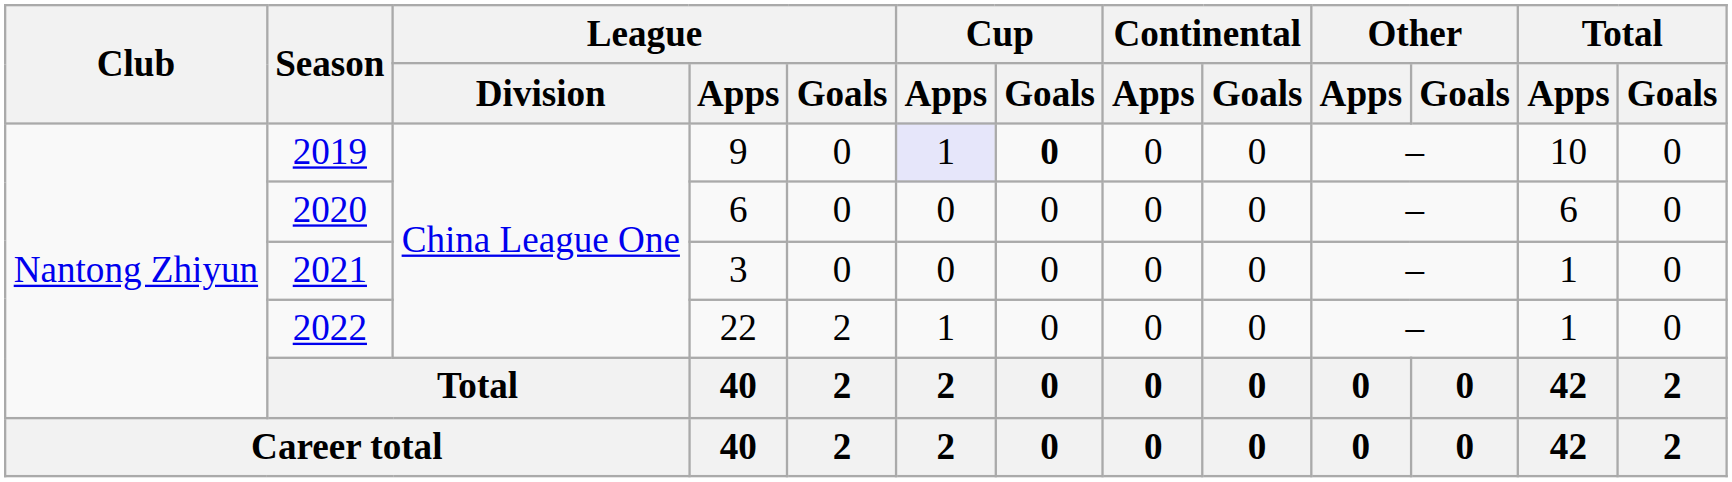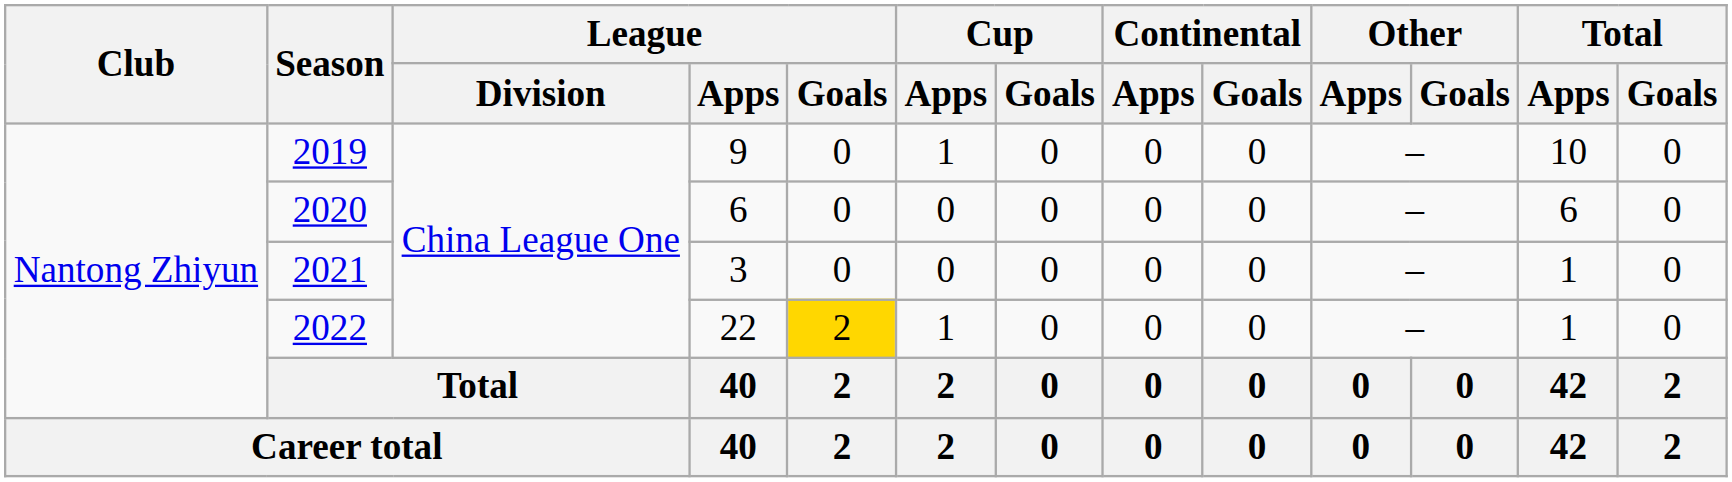(946, 151) lavender background -> (946, 151) no background
(1050, 151) bold -> (1050, 151) normal
(842, 328) no background -> (842, 328) gold background
